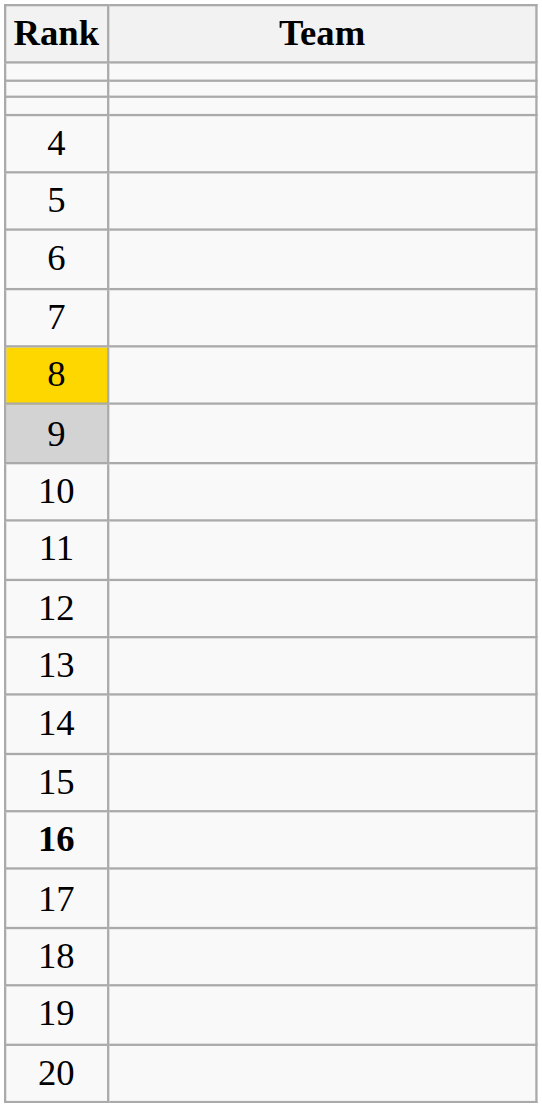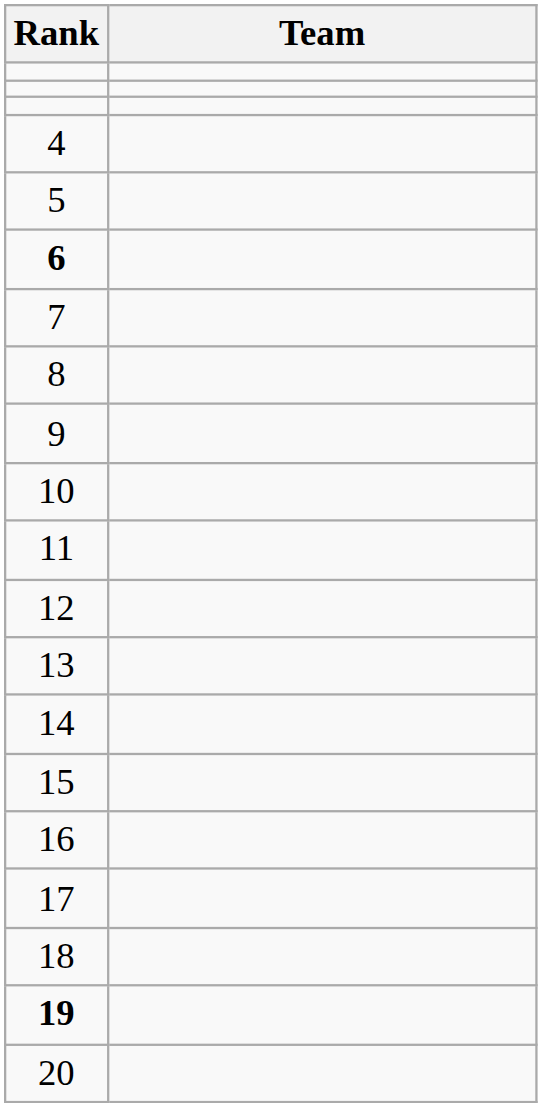(56, 258) normal -> (56, 258) bold
(56, 374) gold background -> (56, 374) no background
(56, 432) lightgrey background -> (56, 432) no background
(56, 839) bold -> (56, 839) normal
(56, 1013) normal -> (56, 1013) bold
